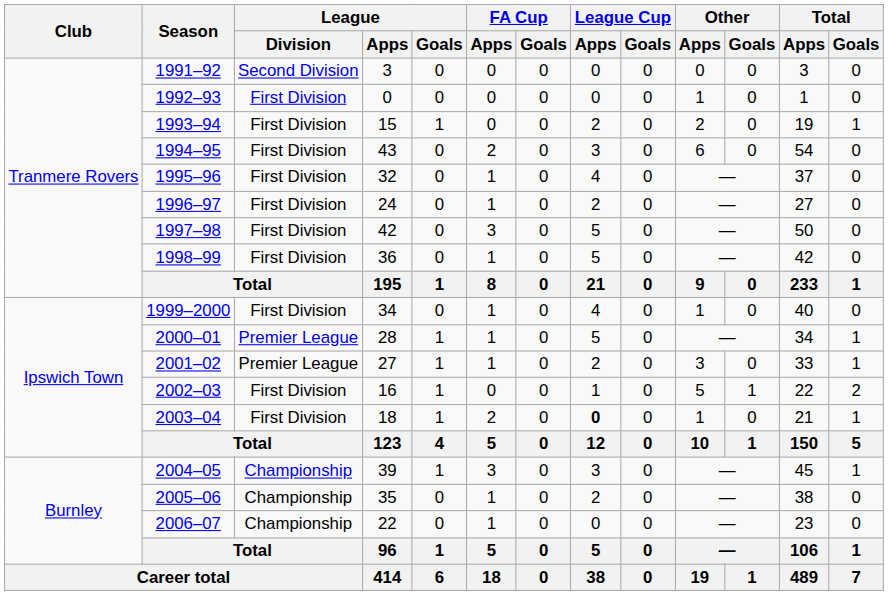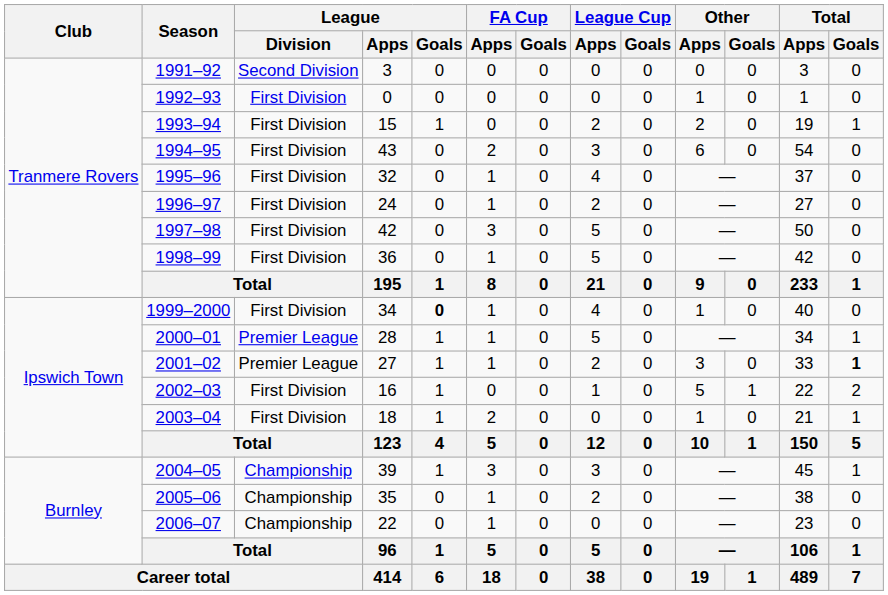(439, 310) normal -> (439, 310) bold
(856, 364) normal -> (856, 364) bold
(596, 417) bold -> (596, 417) normal
